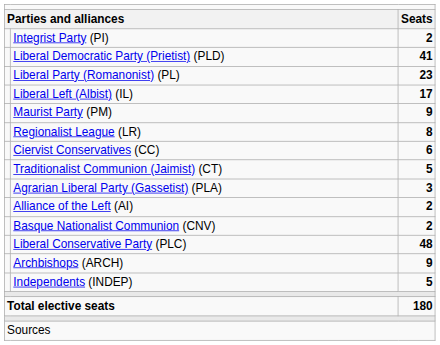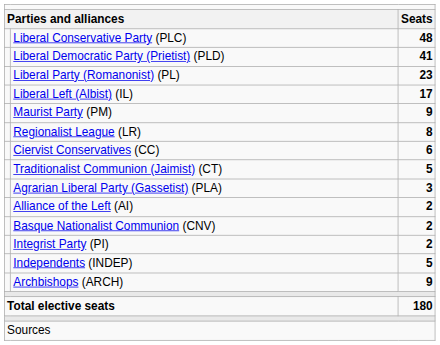rows swapped: (100, 244) <-> (61, 38)
rows swapped: (73, 282) <-> (68, 263)
